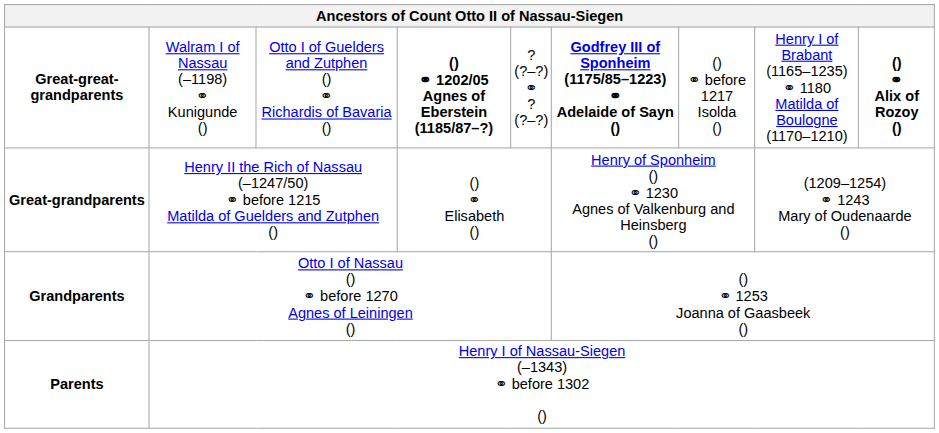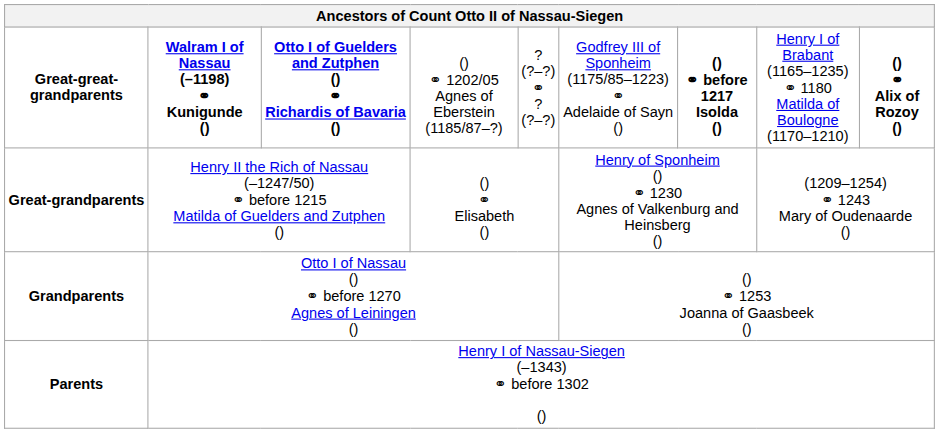(203, 87) normal -> (205, 87) bold
(327, 87) normal -> (336, 87) bold
(454, 95) bold -> (464, 95) normal
(615, 87) bold -> (618, 87) normal
(717, 95) normal -> (717, 95) bold
